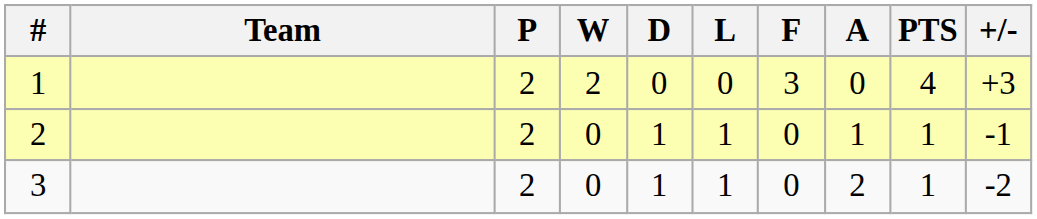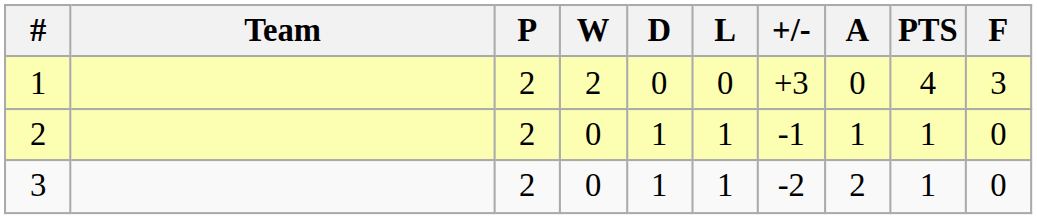columns swapped: (791, 30) <-> (998, 30)
